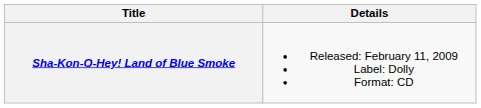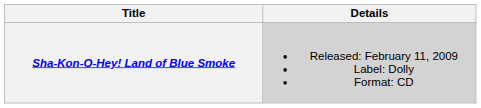(369, 69) no background -> (369, 69) lightgrey background
